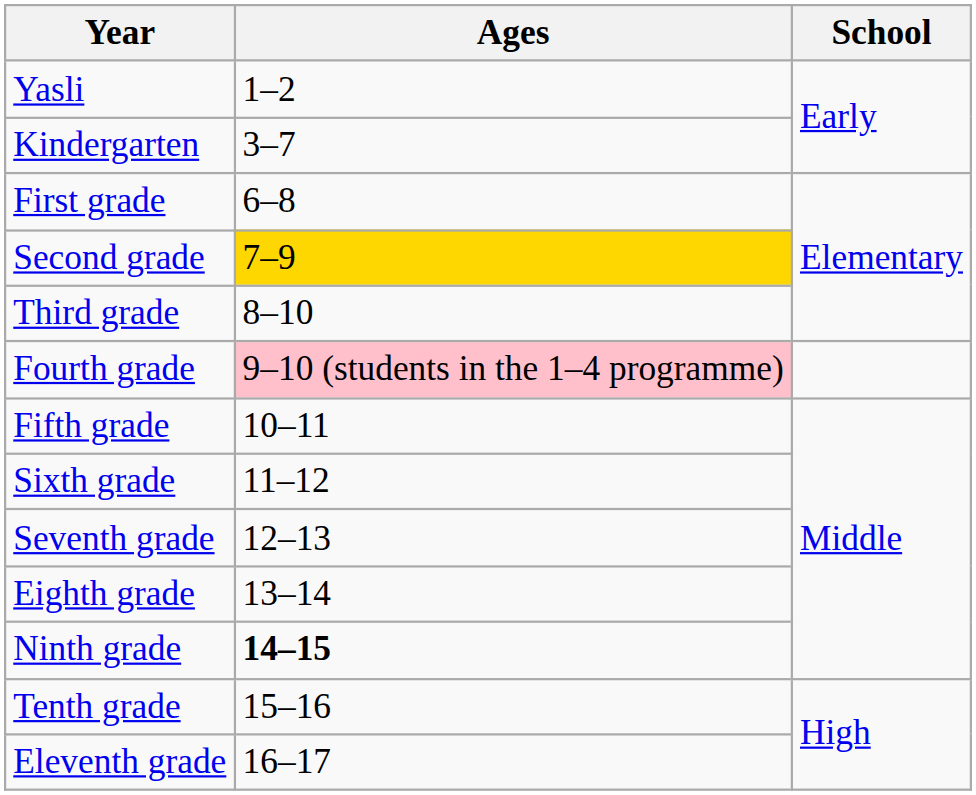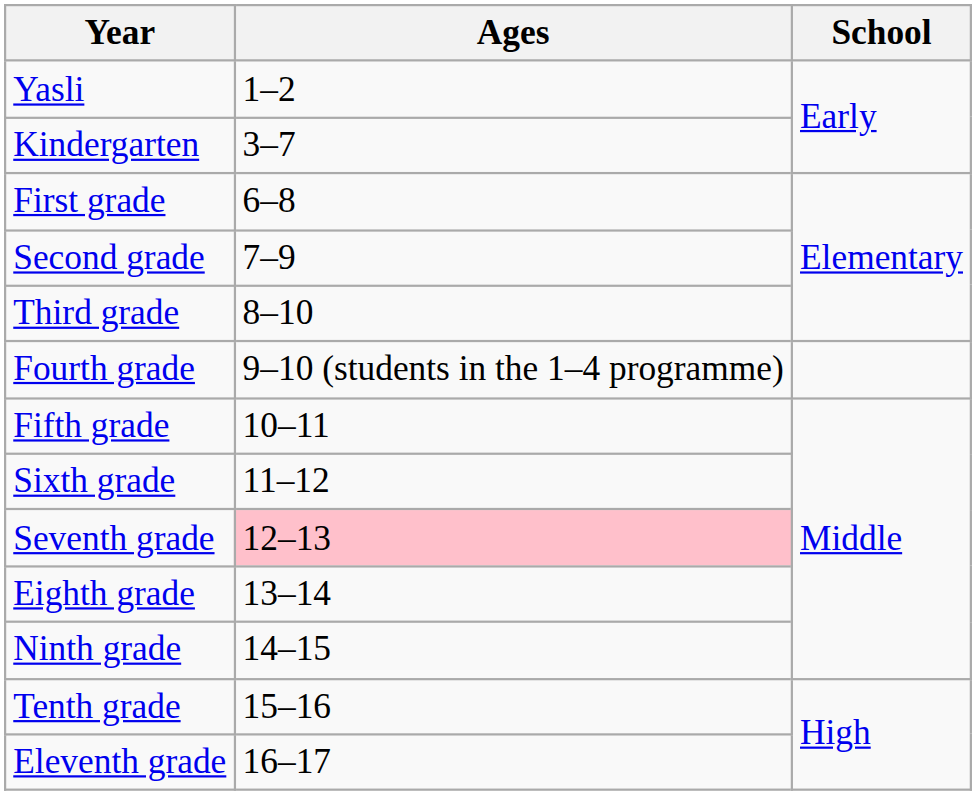(269, 256) gold background -> (269, 256) no background
(513, 369) pink background -> (513, 369) no background
(287, 537) no background -> (287, 537) pink background
(287, 649) bold -> (287, 649) normal
